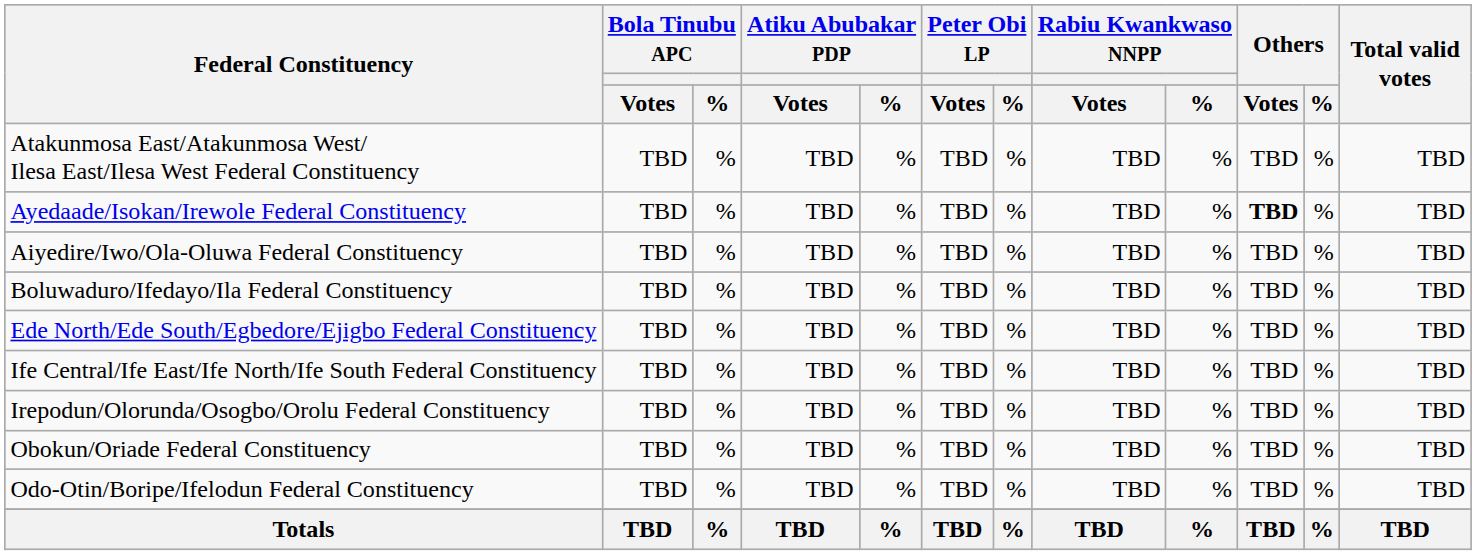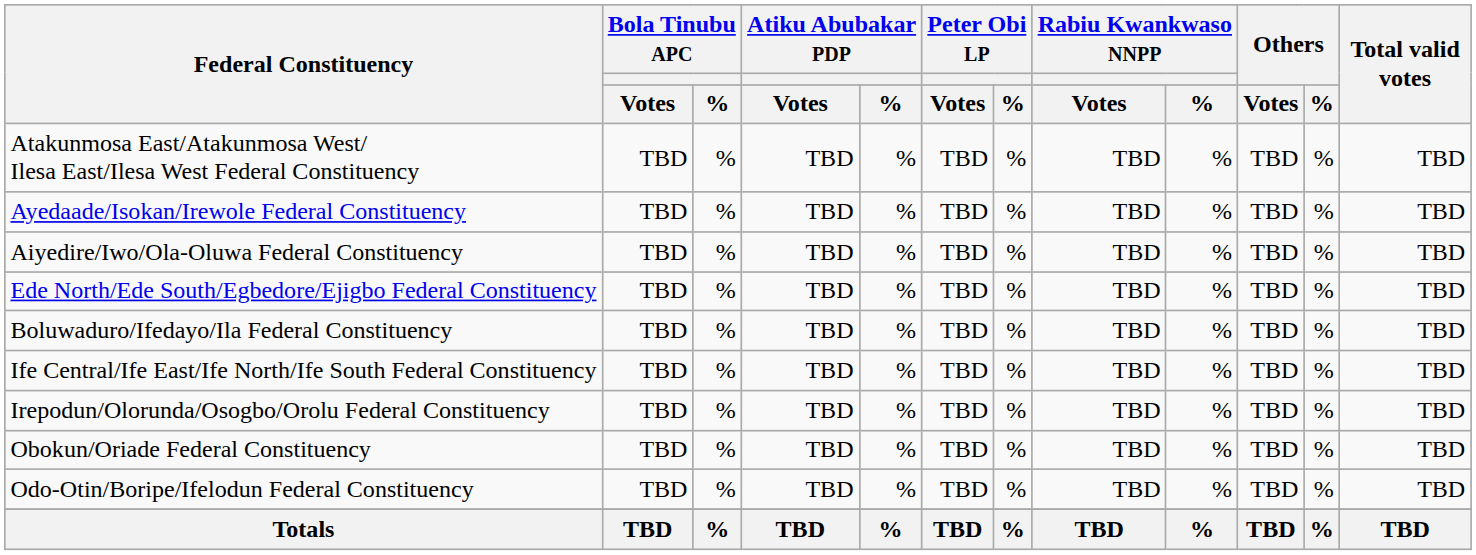(1274, 211) bold -> (1274, 211) normal
rows swapped: (231, 291) <-> (303, 330)
